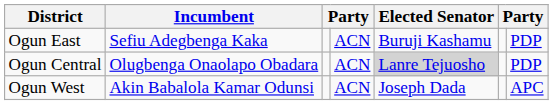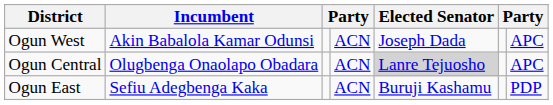rows swapped: (45, 40) <-> (47, 87)
(526, 64) PDP -> (527, 64) APC
